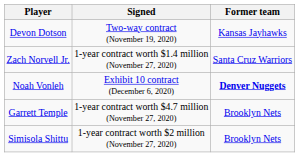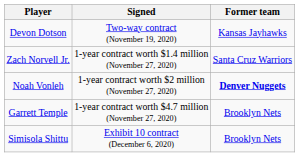(141, 86) Exhibit 10 contract (December 6, 2020) -> (141, 86) 1-year contract worth $2 million (November 27, 2020)
(141, 139) 1-year contract worth $2 million (November 27, 2020) -> (141, 139) Exhibit 10 contract (December 6, 2020)
